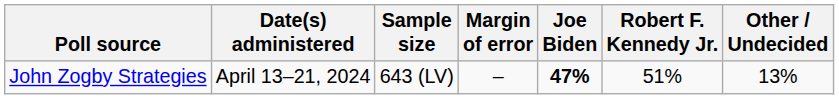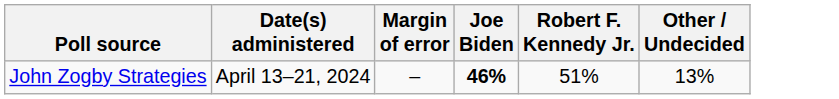- column: (417, 32)
(570, 76) 47% -> (486, 76) 46%
